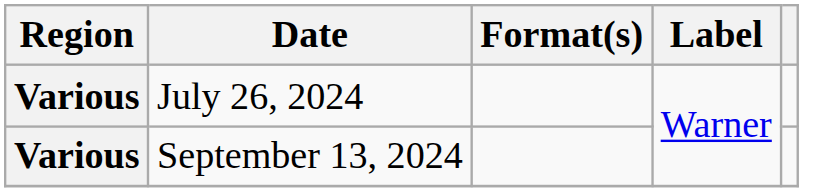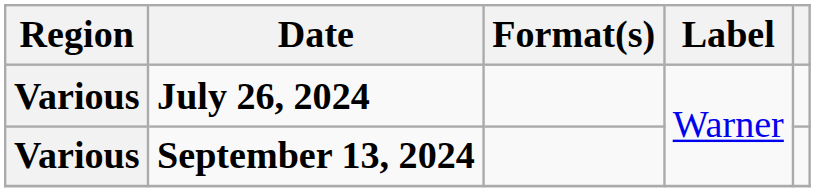(260, 95) normal -> (263, 95) bold
(310, 155) normal -> (316, 155) bold
